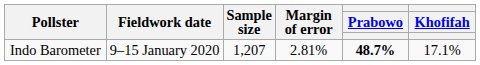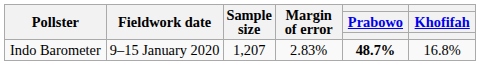(309, 50) 2.81% -> (309, 50) 2.83%
(442, 50) 17.1% -> (442, 50) 16.8%
